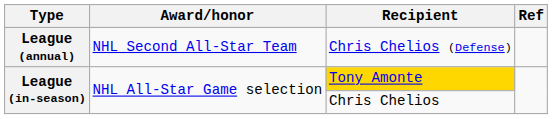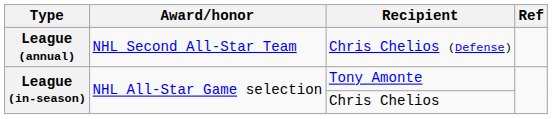(376, 79) gold background -> (376, 79) no background
